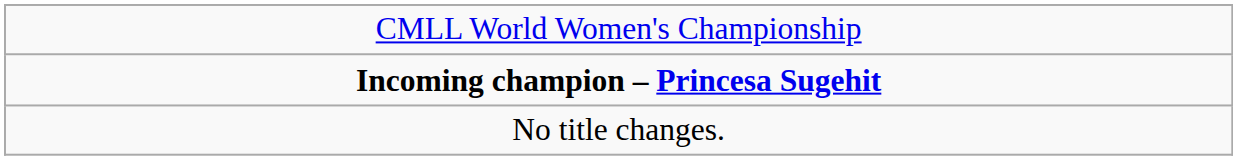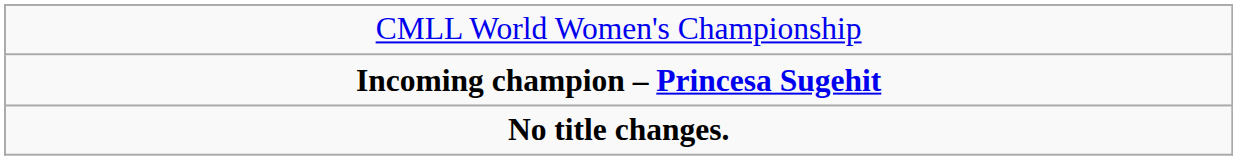(619, 129) normal -> (619, 129) bold
